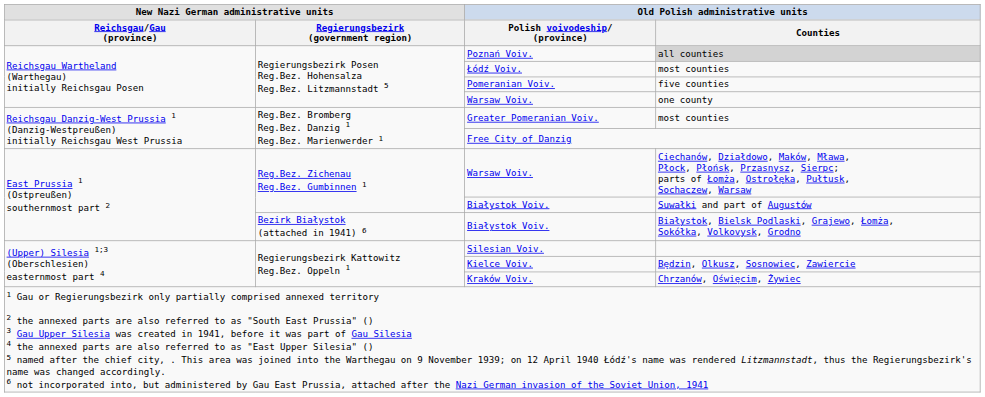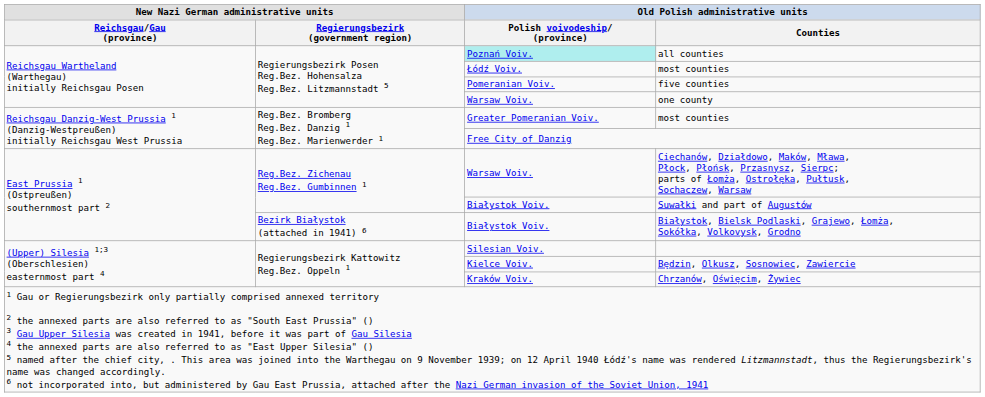(500, 53) no background -> (500, 53) paleturquoise background
(691, 53) lightgrey background -> (691, 53) no background
